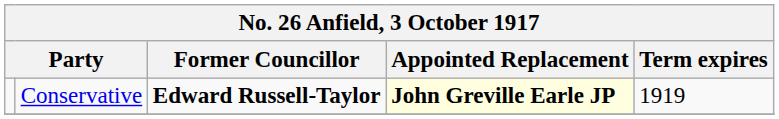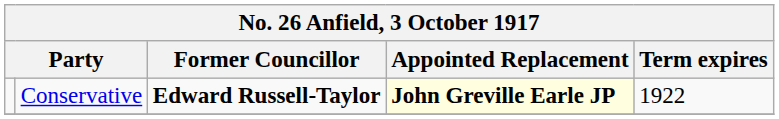(662, 95) 1919 -> (662, 95) 1922
